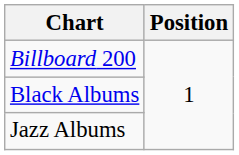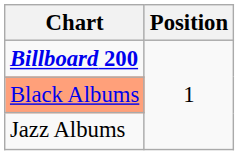(73, 58) normal -> (74, 58) bold
(75, 94) no background -> (75, 94) lightsalmon background
